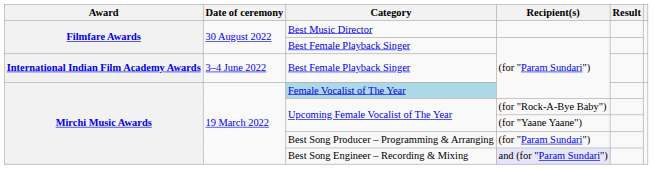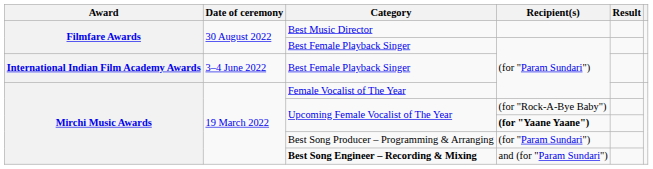(347, 90) lightblue background -> (347, 90) no background
(540, 123) normal -> (544, 123) bold
(378, 156) normal -> (382, 156) bold
(553, 156) lavender background -> (553, 156) no background
